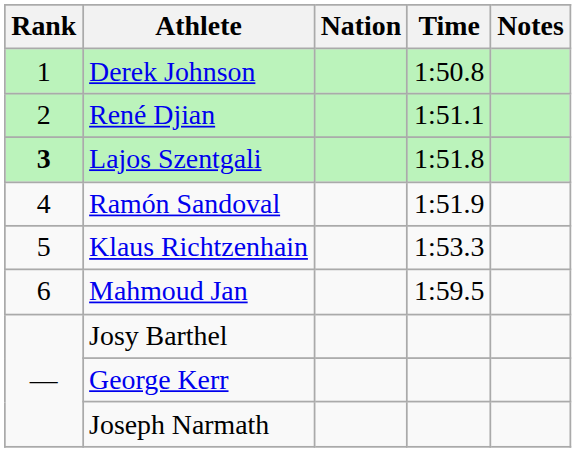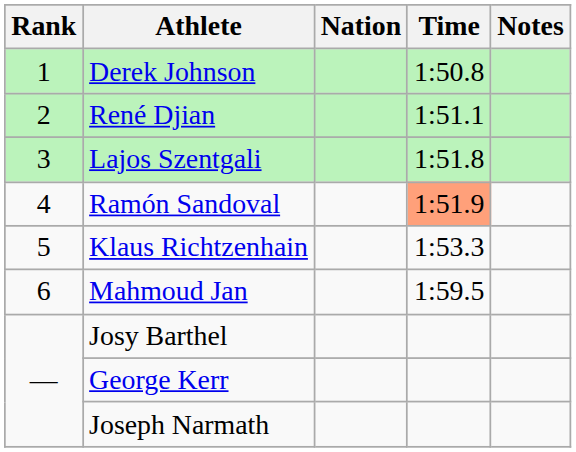(44, 159) bold -> (44, 159) normal
(449, 203) no background -> (449, 203) lightsalmon background
